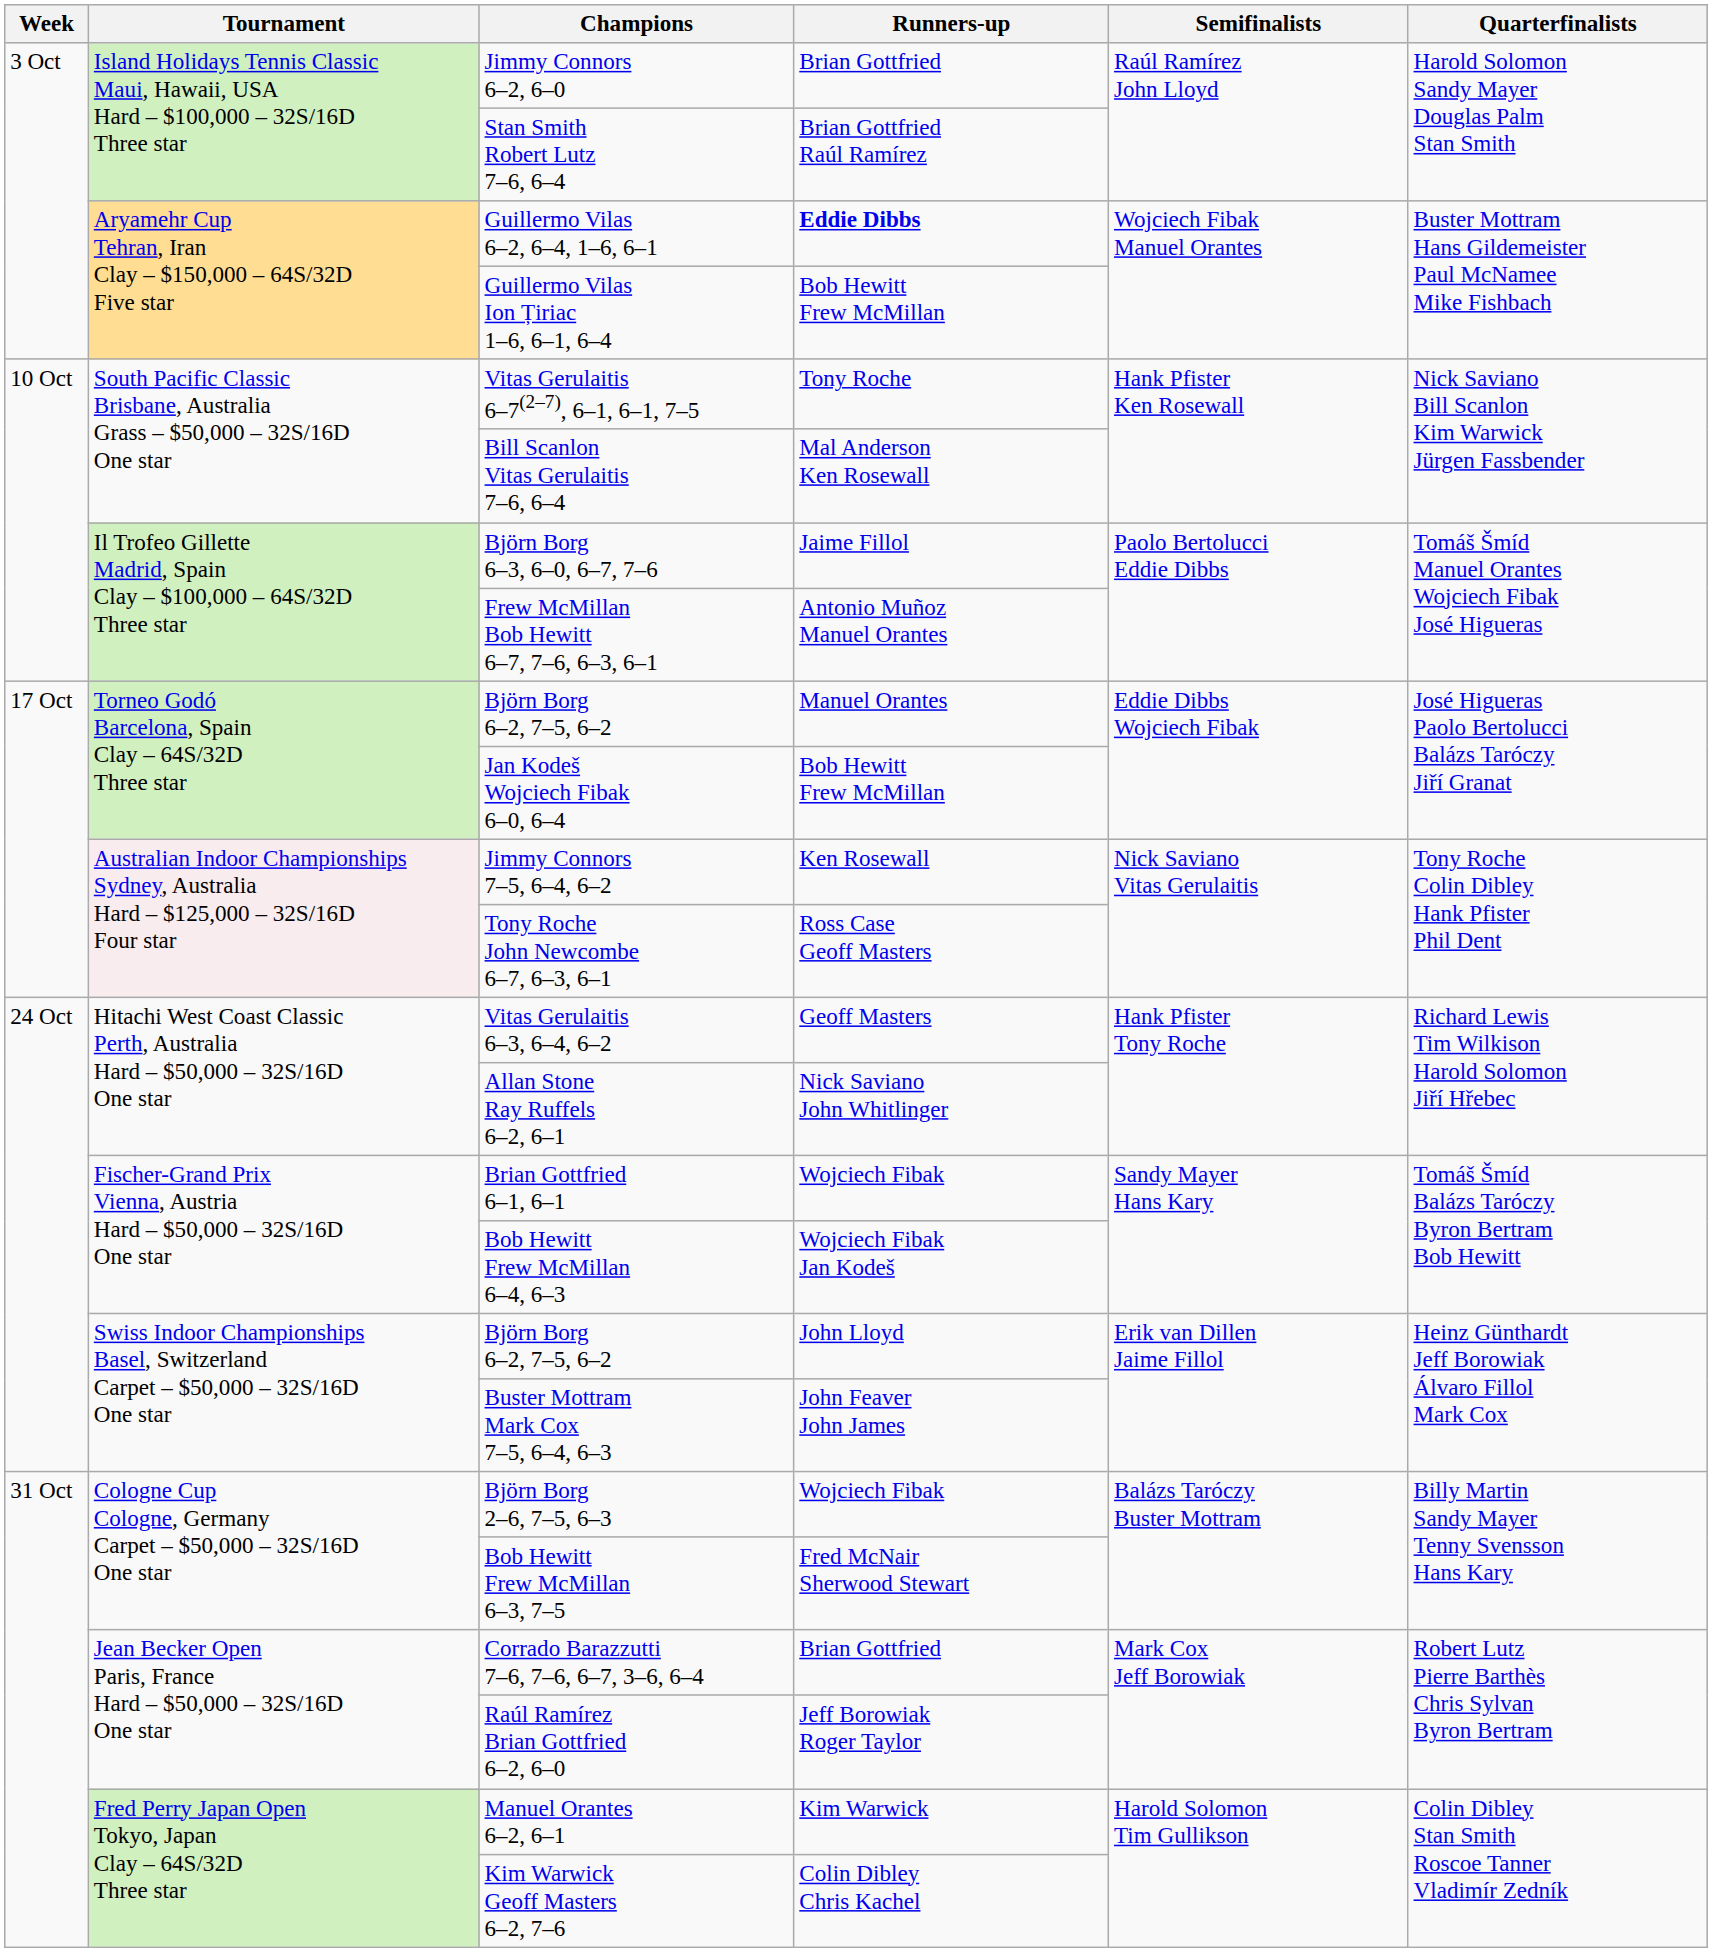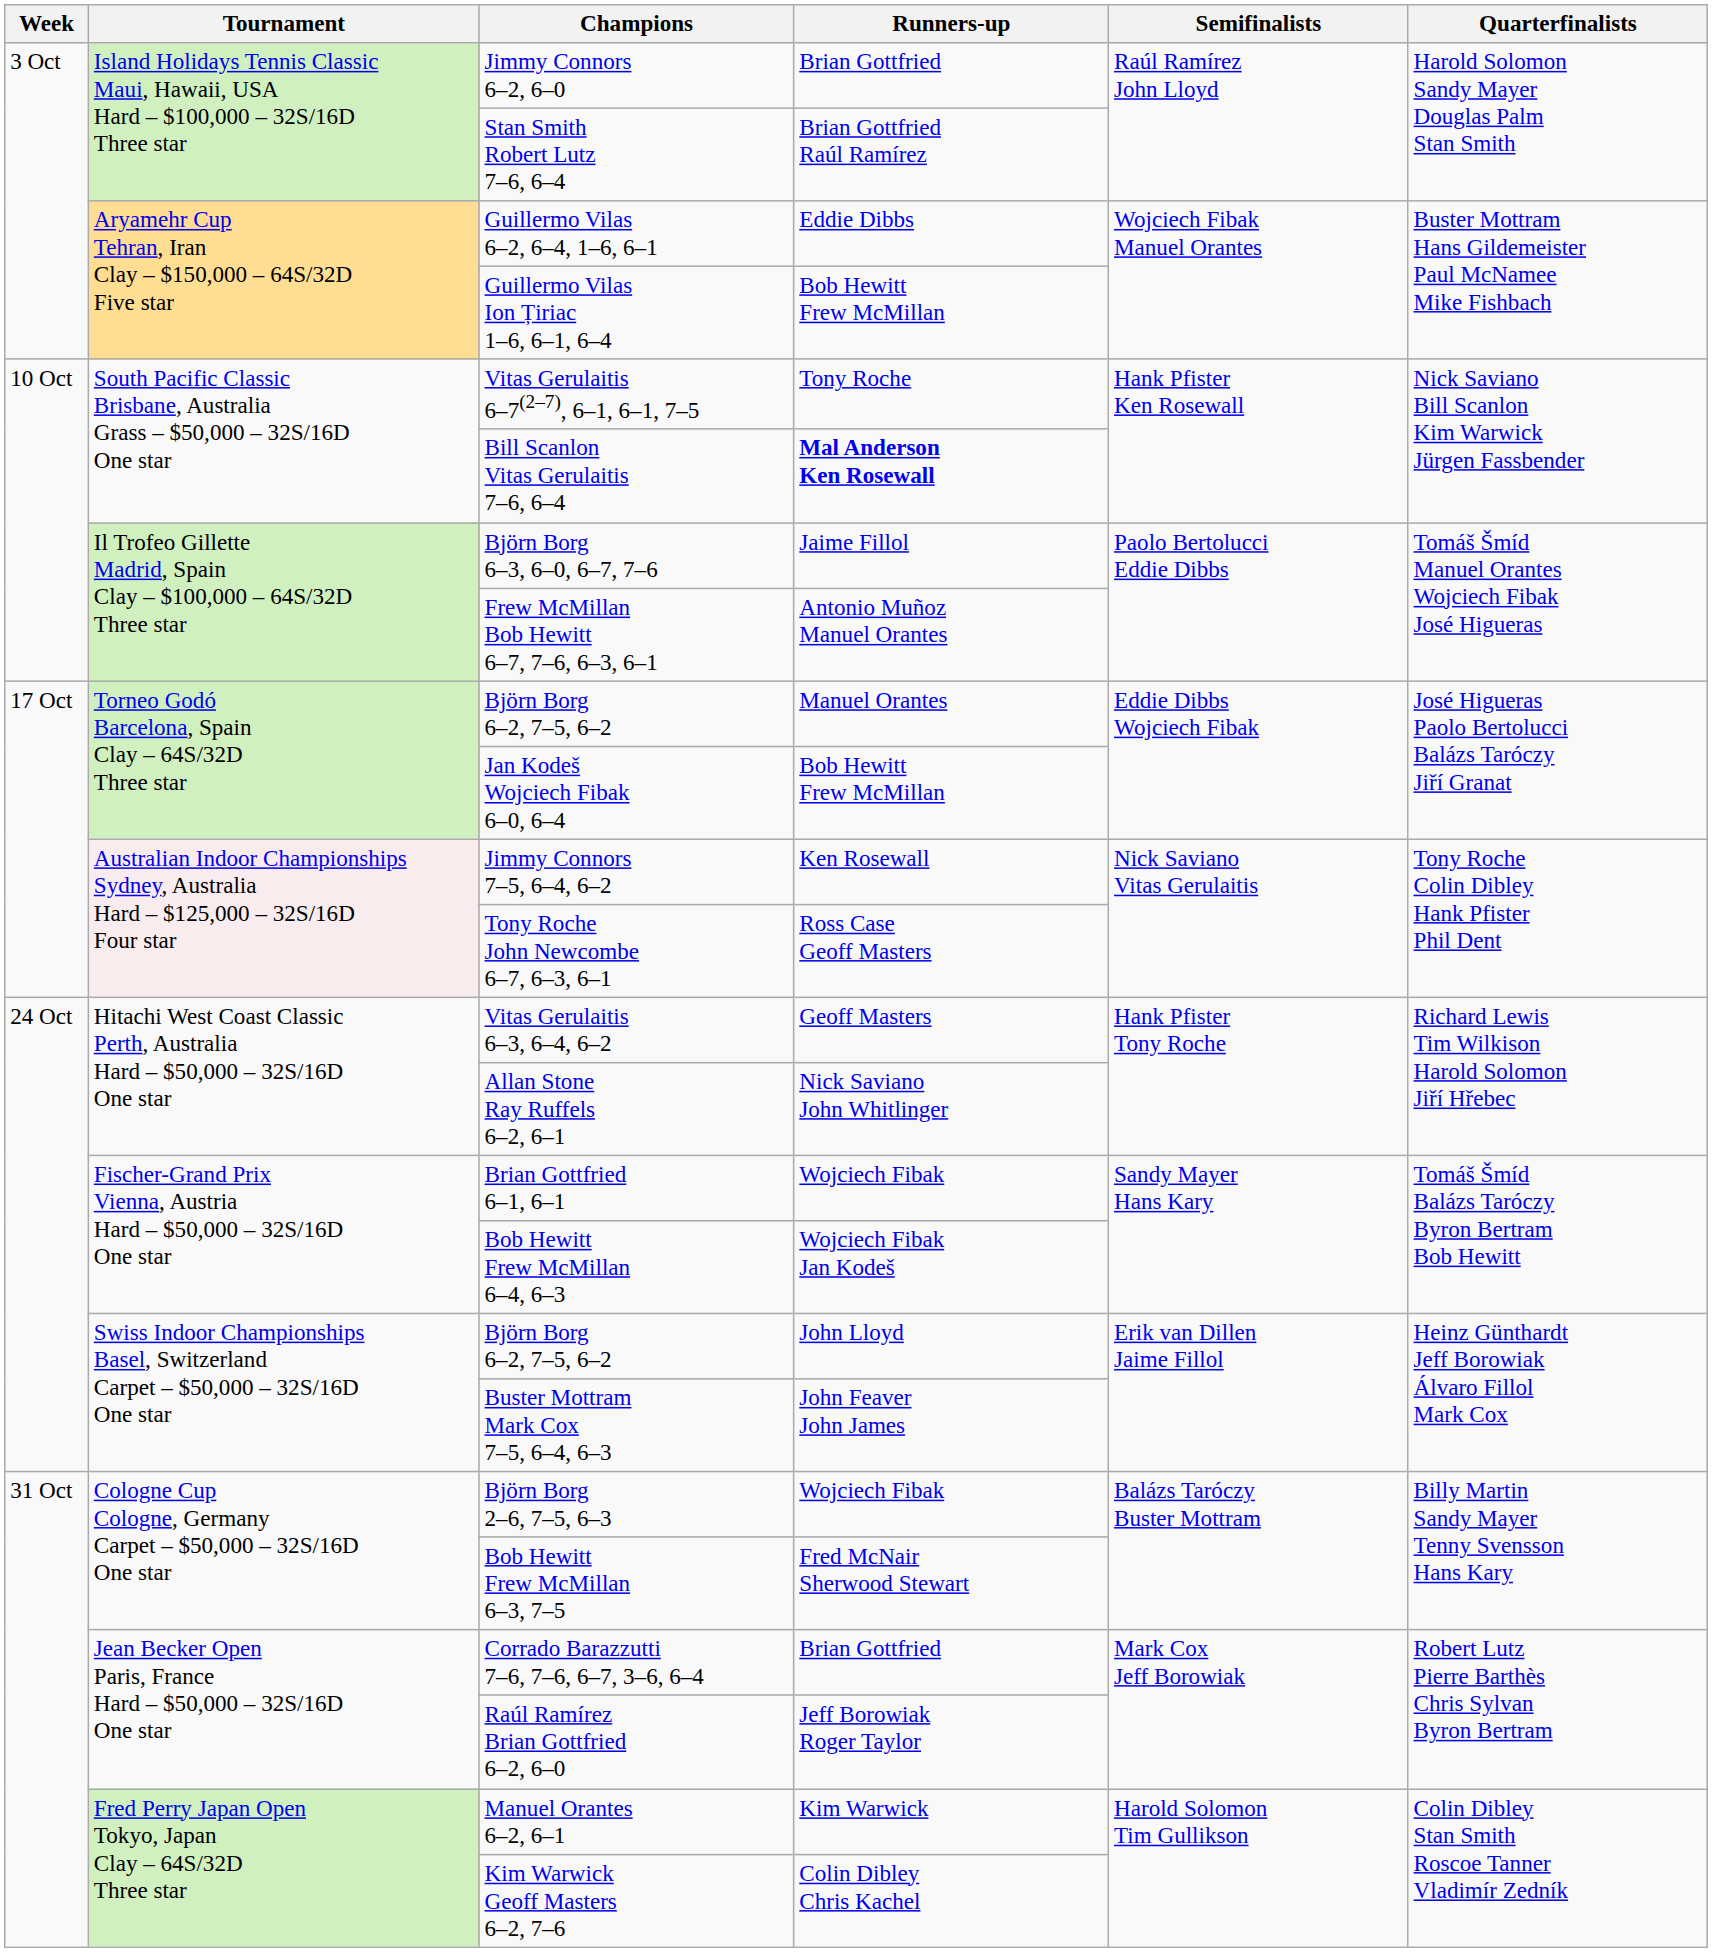(860, 220) bold -> (857, 220) normal
(865, 462) normal -> (870, 462) bold
